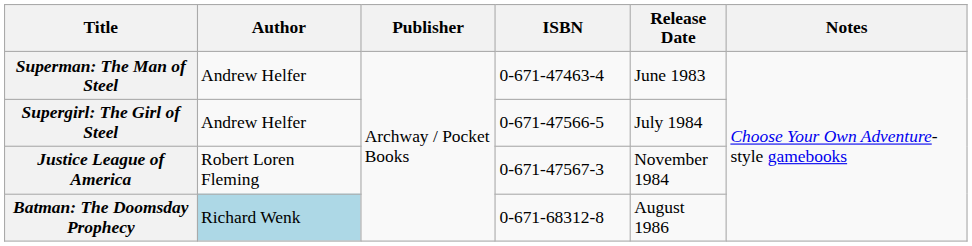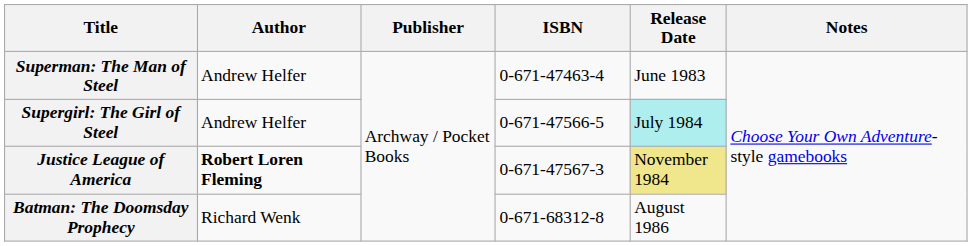(668, 122) no background -> (668, 122) paleturquoise background
(248, 169) normal -> (252, 169) bold
(671, 169) no background -> (671, 169) khaki background
(251, 217) lightblue background -> (251, 217) no background
